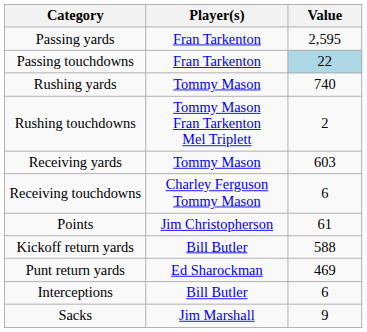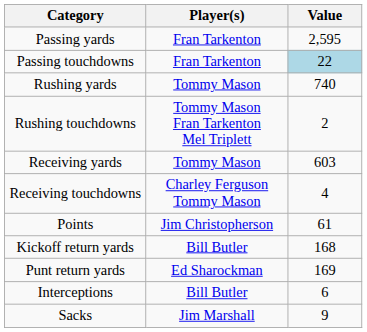(325, 193) 6 -> (325, 193) 4
(325, 247) 588 -> (325, 247) 168
(325, 270) 469 -> (325, 270) 169
